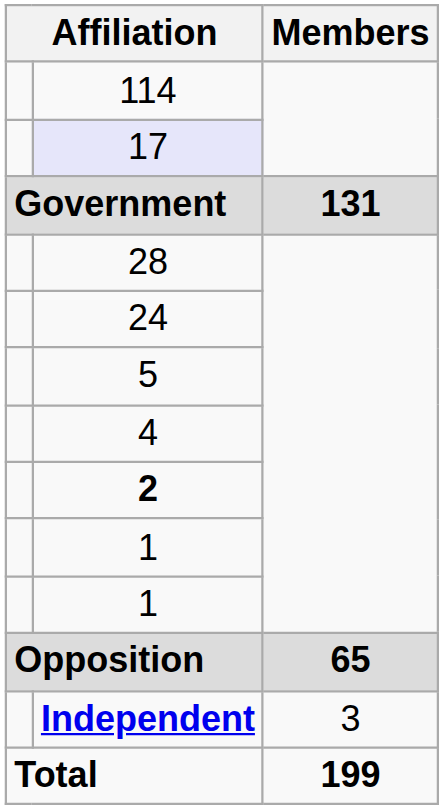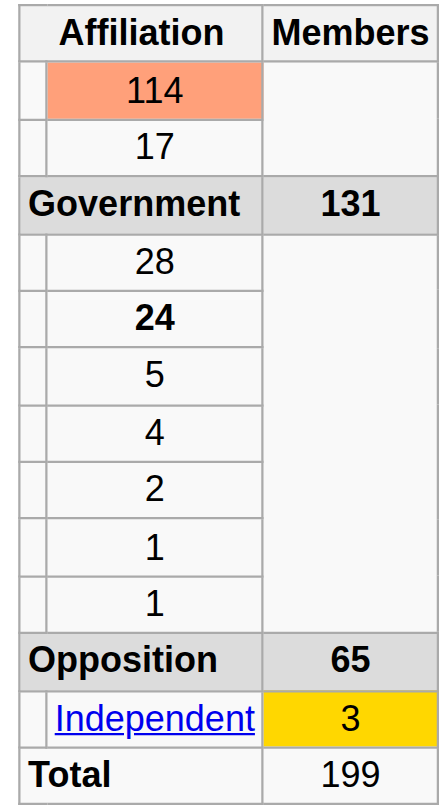(148, 90) no background -> (155, 90) lightsalmon background
(148, 147) lavender background -> (155, 147) no background
(148, 318) normal -> (155, 318) bold
(148, 489) bold -> (155, 489) normal
(148, 718) bold -> (155, 718) normal
(351, 718) no background -> (351, 718) gold background
(351, 775) bold -> (351, 775) normal
